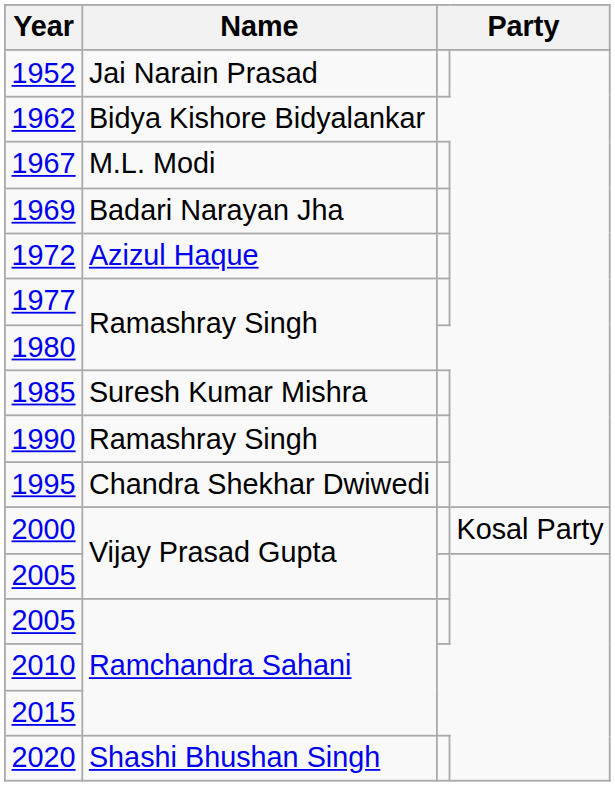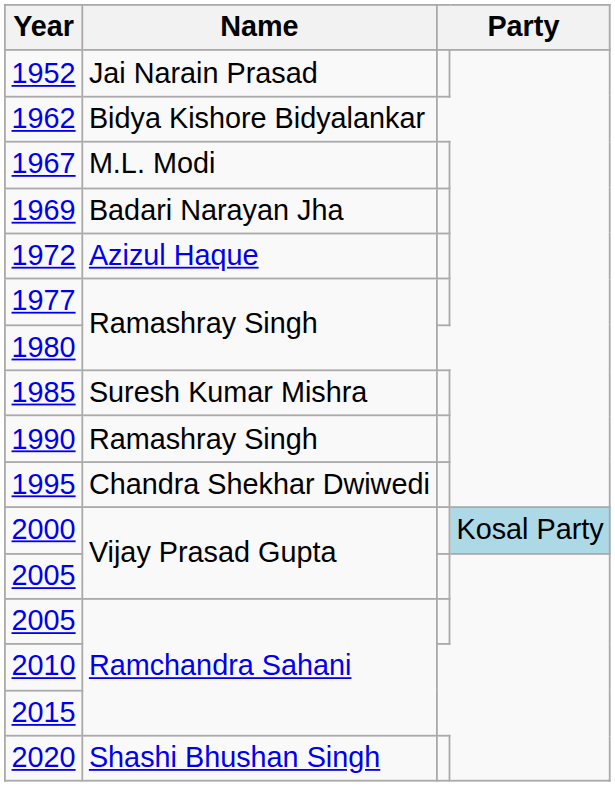(530, 529) no background -> (530, 529) lightblue background
